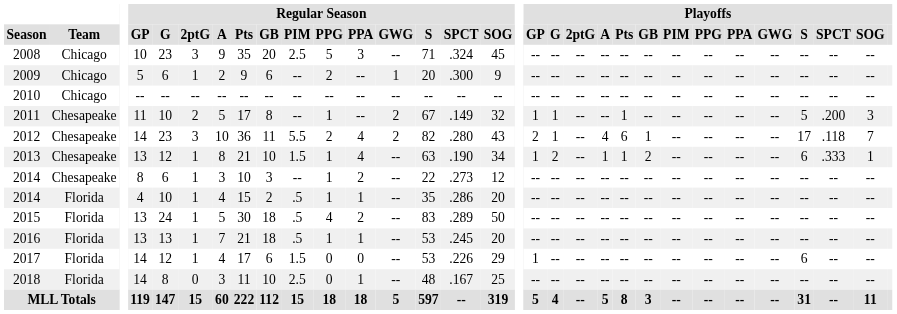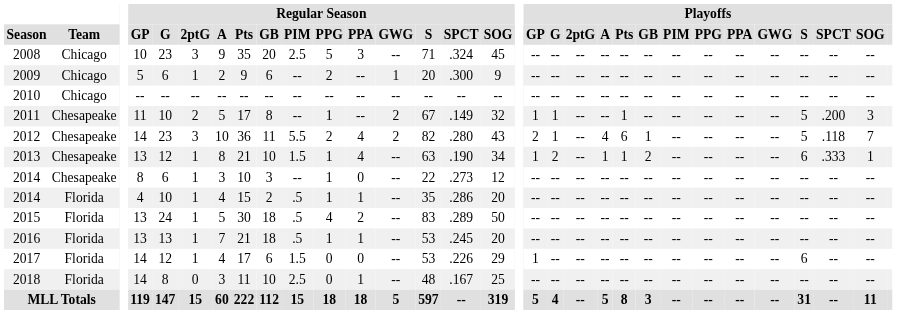(804, 136) 17 -> (804, 136) 5
(361, 177) 2 -> (361, 177) 0
